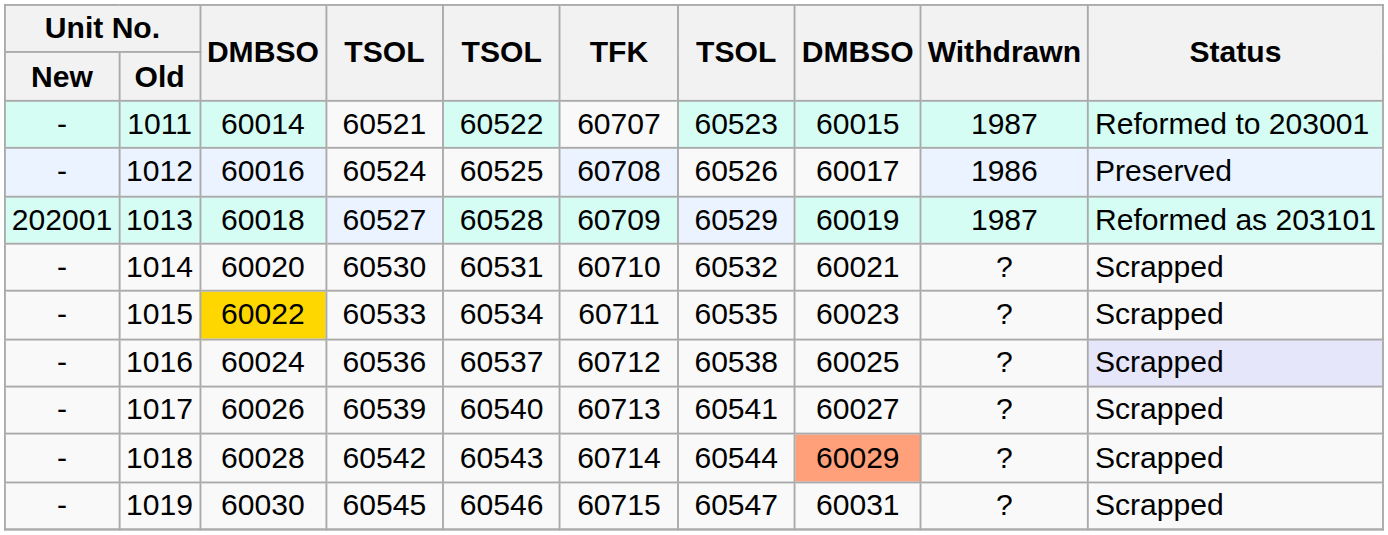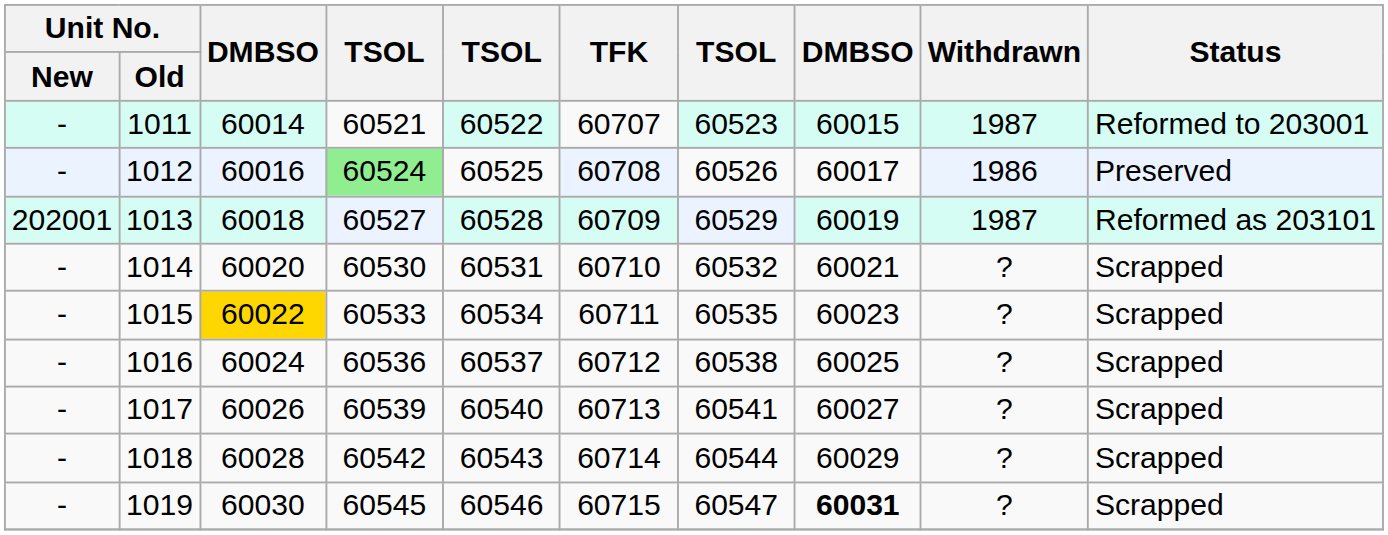(384, 171) no background -> (384, 171) lightgreen background
(1159, 362) lavender background -> (1159, 362) no background
(858, 457) lightsalmon background -> (858, 457) no background
(858, 505) normal -> (858, 505) bold
